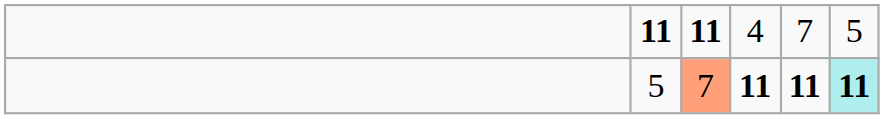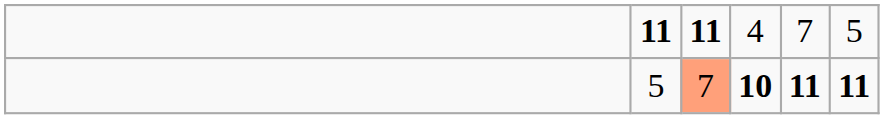(755, 85) 11 -> (755, 85) 10
(854, 85) paleturquoise background -> (854, 85) no background
